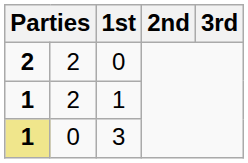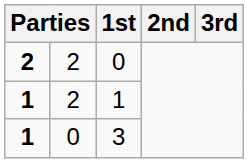(28, 137) khaki background -> (28, 137) no background
